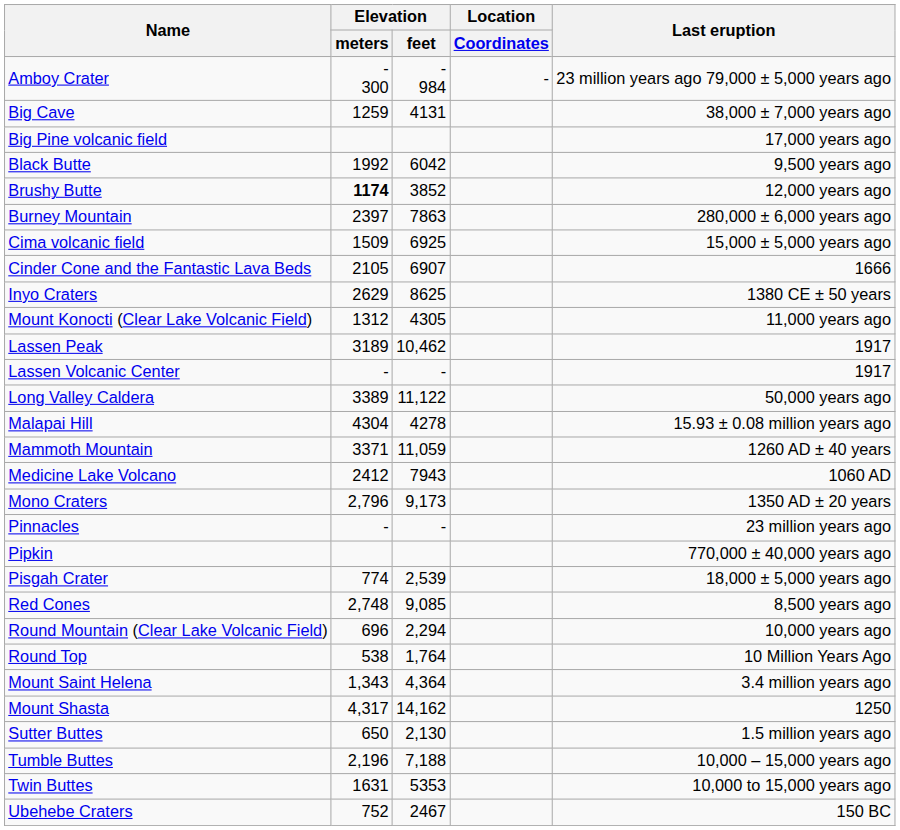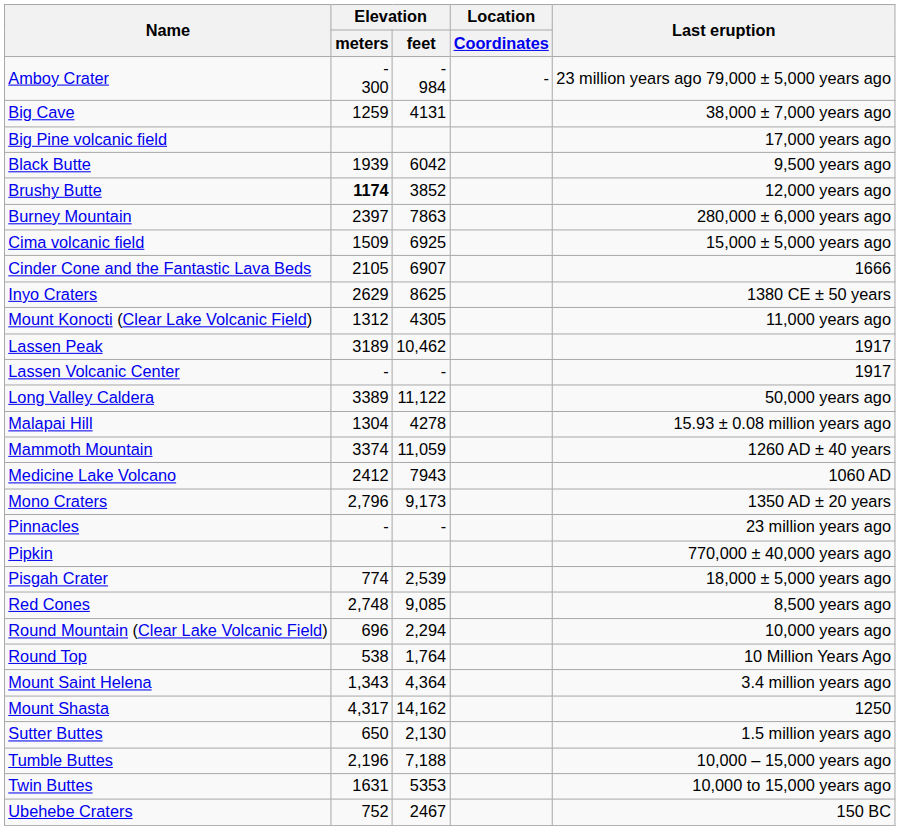(371, 165) 1992 -> (371, 165) 1939
(371, 424) 4304 -> (371, 424) 1304
(371, 449) 3371 -> (371, 449) 3374
